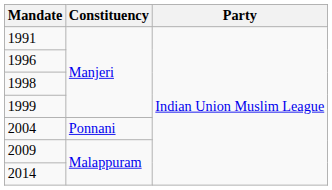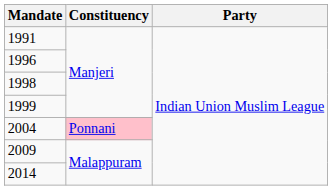(92, 128) no background -> (92, 128) pink background
